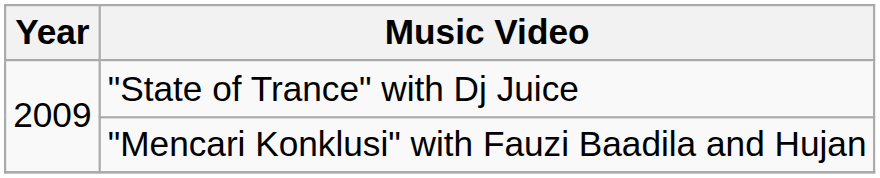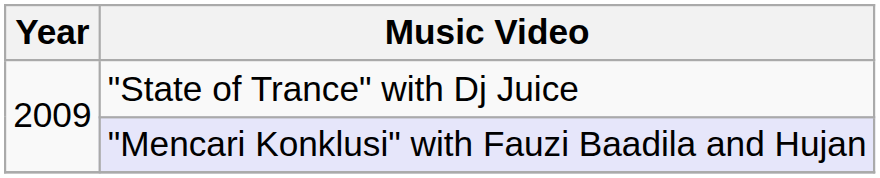(487, 144) no background -> (487, 144) lavender background
